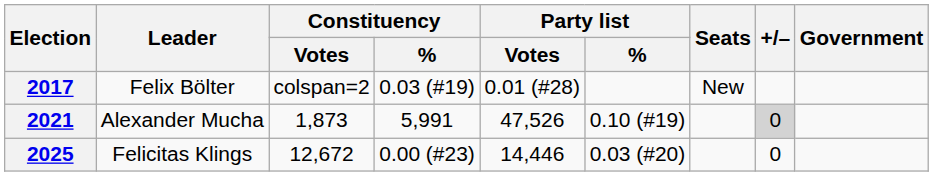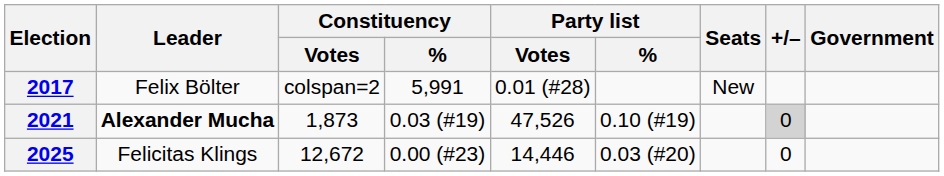(427, 87) 0.03 (#19) -> (437, 87) 5,991
(182, 120) normal -> (187, 120) bold
(427, 120) 5,991 -> (437, 120) 0.03 (#19)
